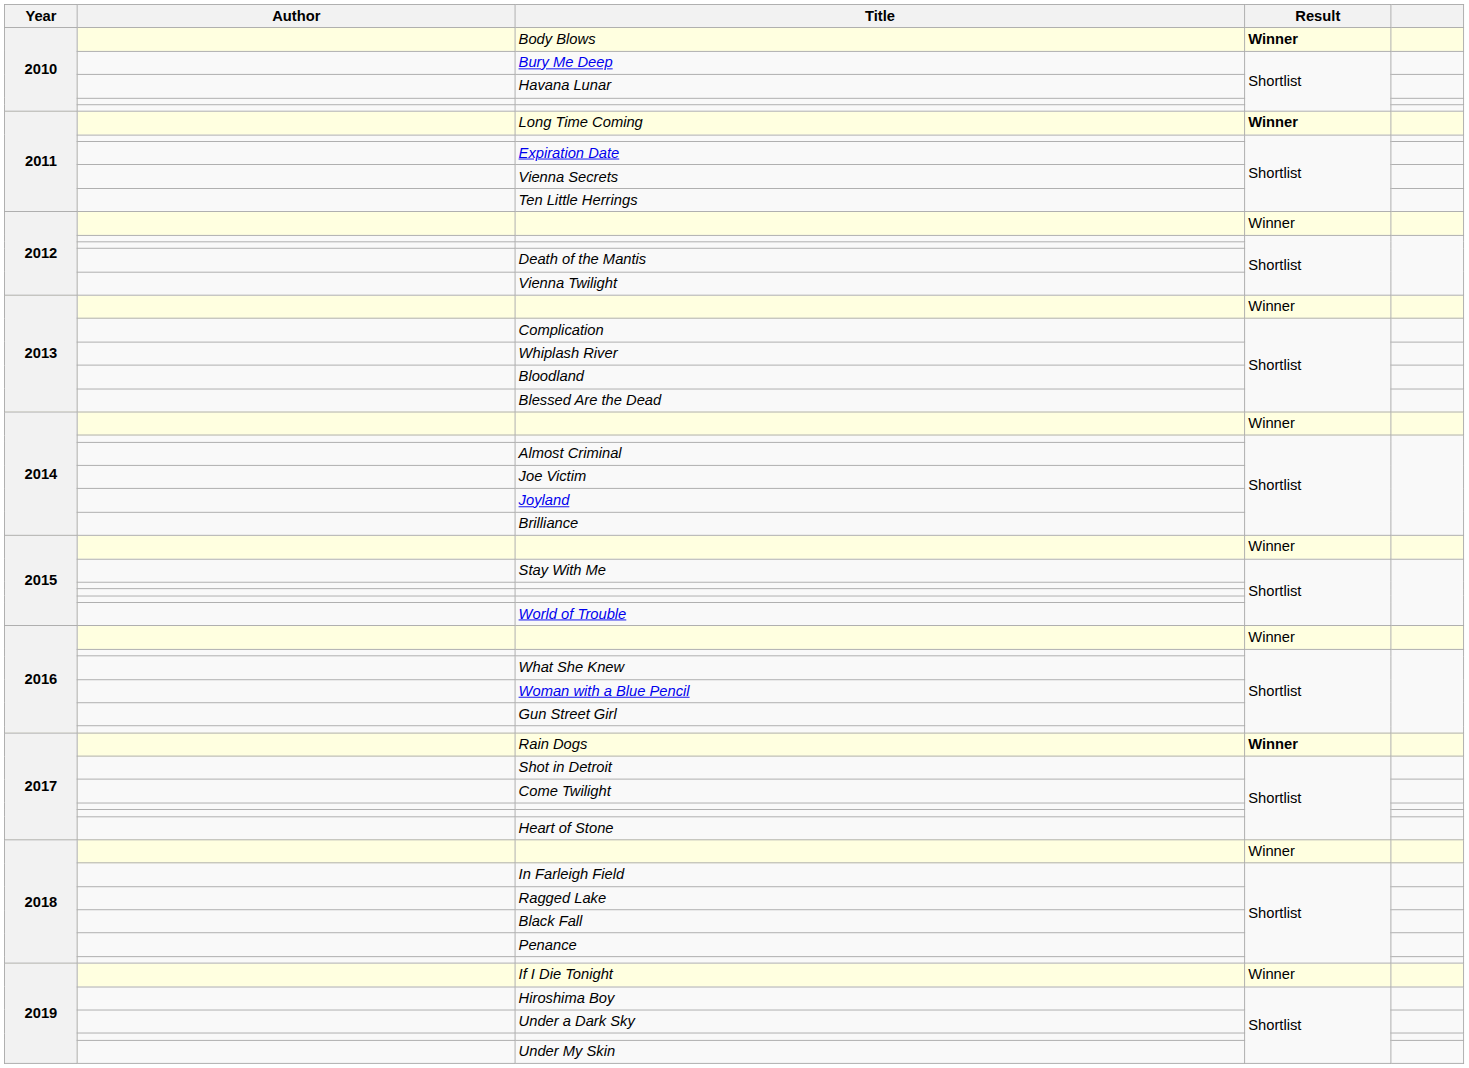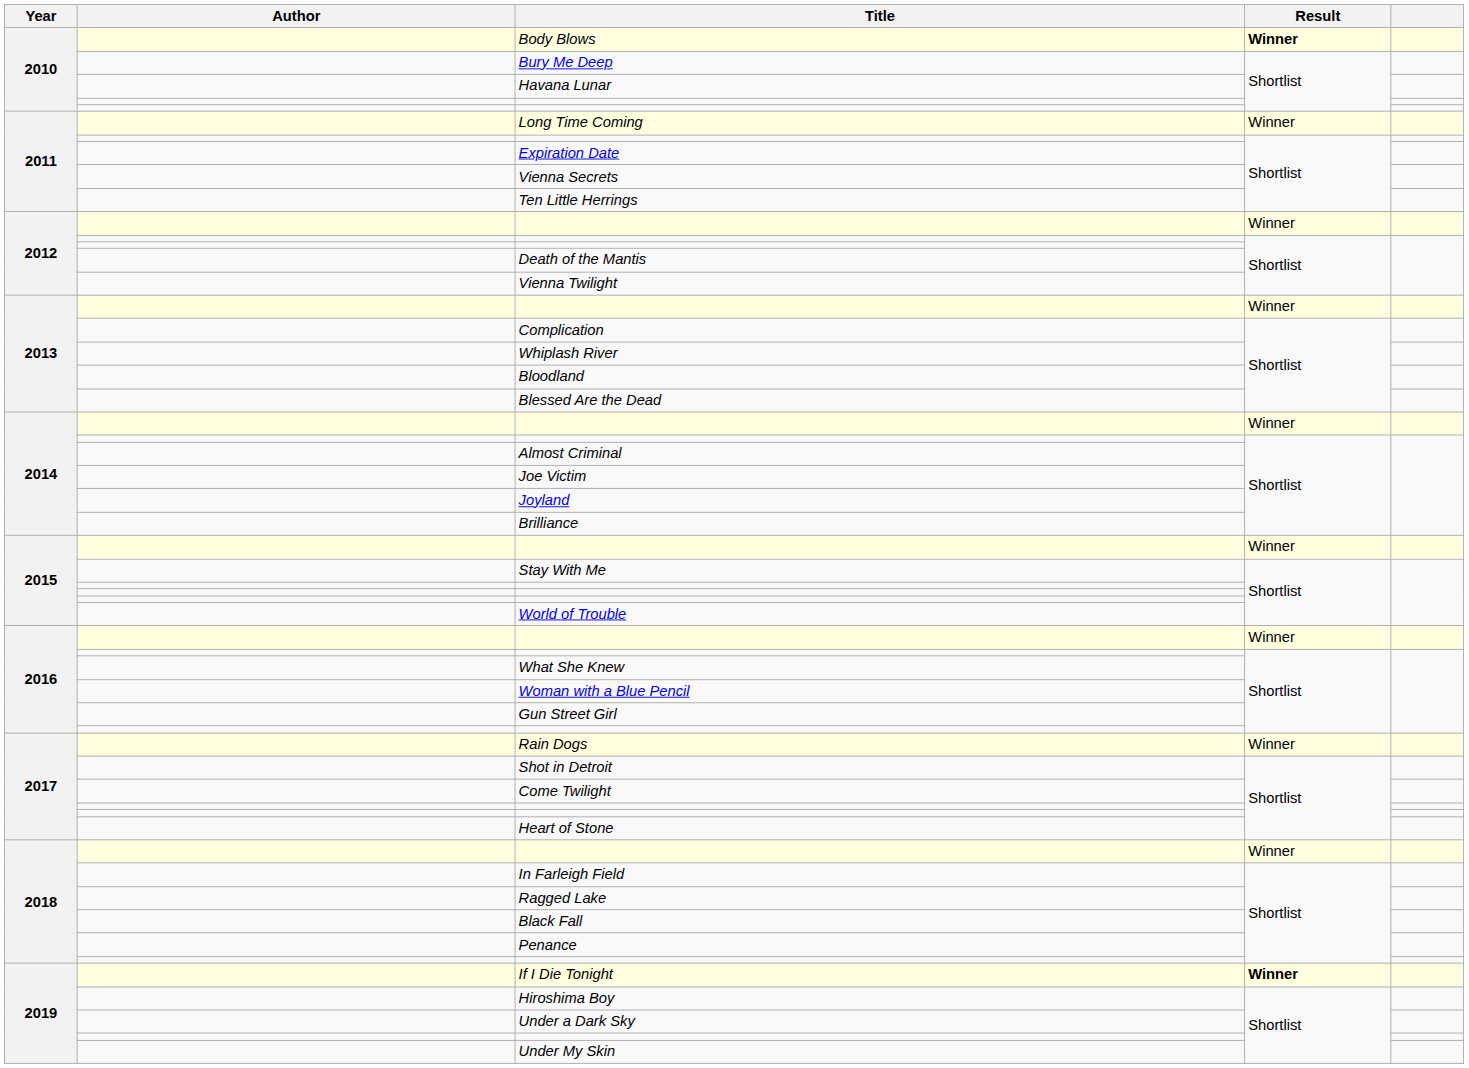(1273, 123) bold -> (1272, 123) normal
(1273, 744) bold -> (1272, 744) normal
(1272, 974) normal -> (1273, 974) bold
